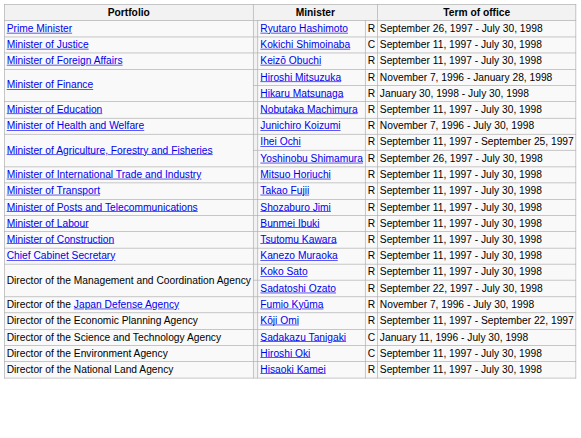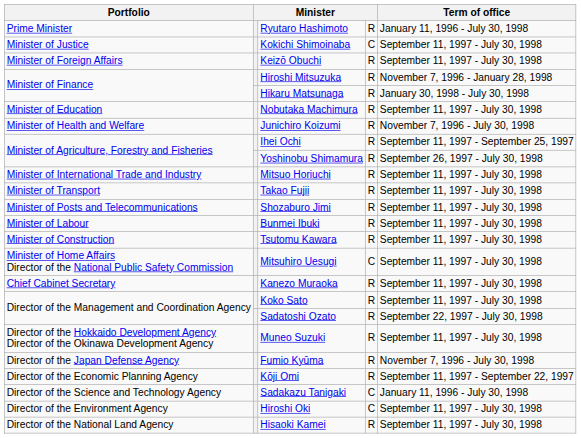(461, 28) September 26, 1997 - July 30, 1998 -> (454, 28) January 11, 1996 - July 30, 1998
+ row: (298, 261)
+ row: (293, 338)
